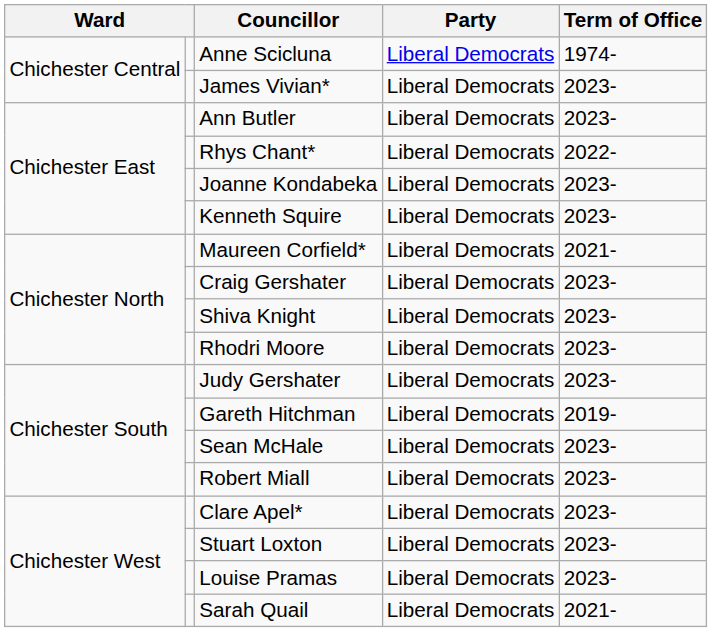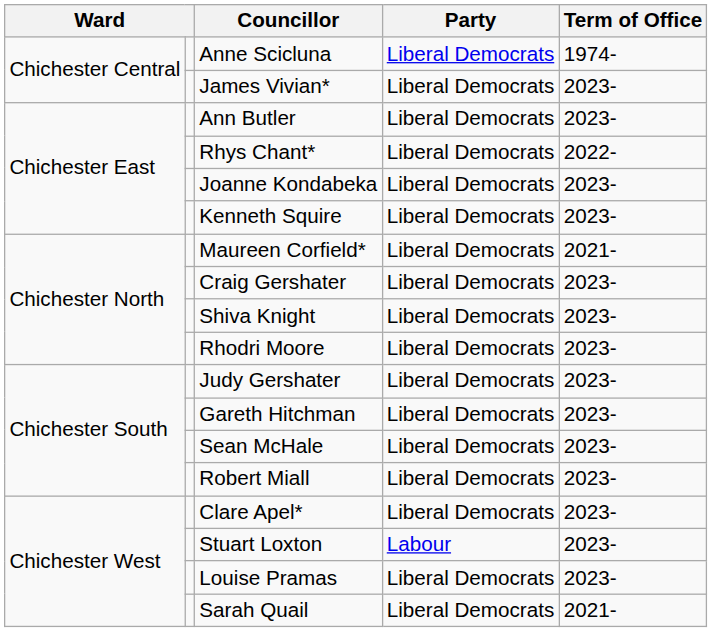(590, 413) 2019- -> (590, 413) 2023-
(471, 544) Liberal Democrats -> (419, 544) Labour
